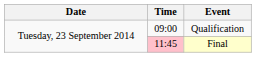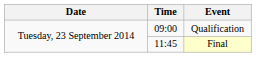(166, 44) pink background -> (166, 44) no background
